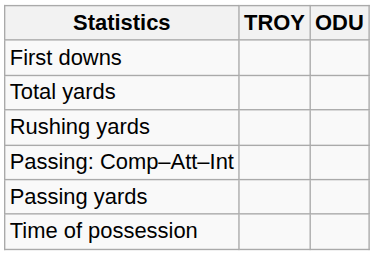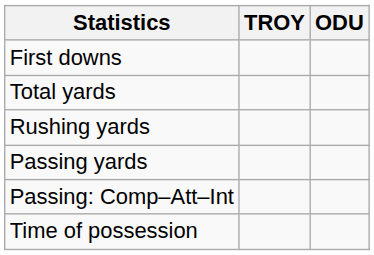rows swapped: (79, 196) <-> (122, 161)
